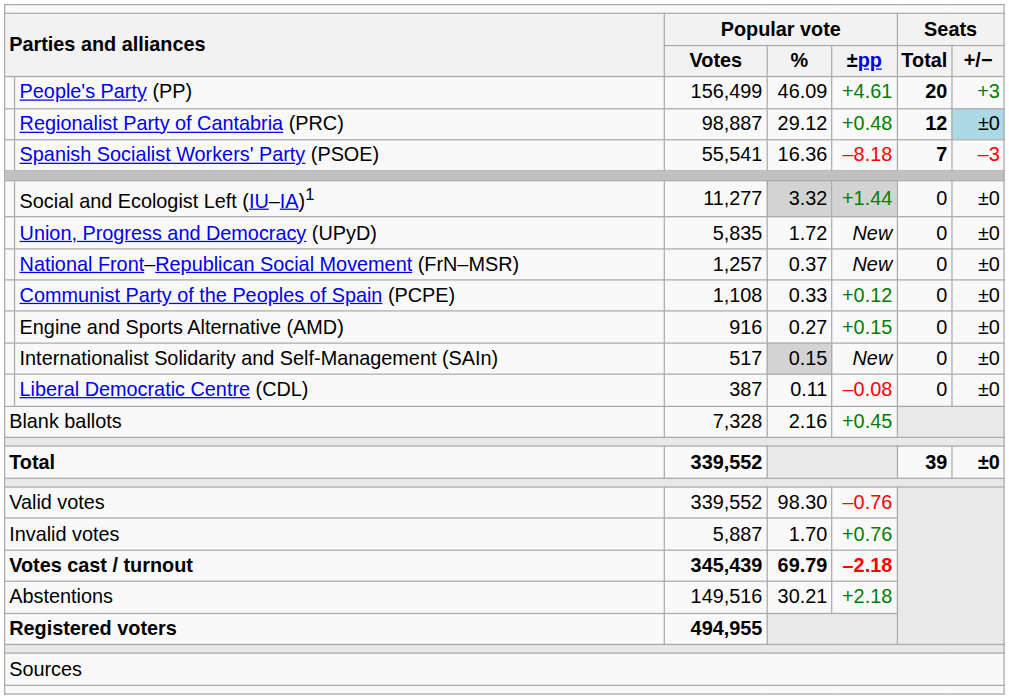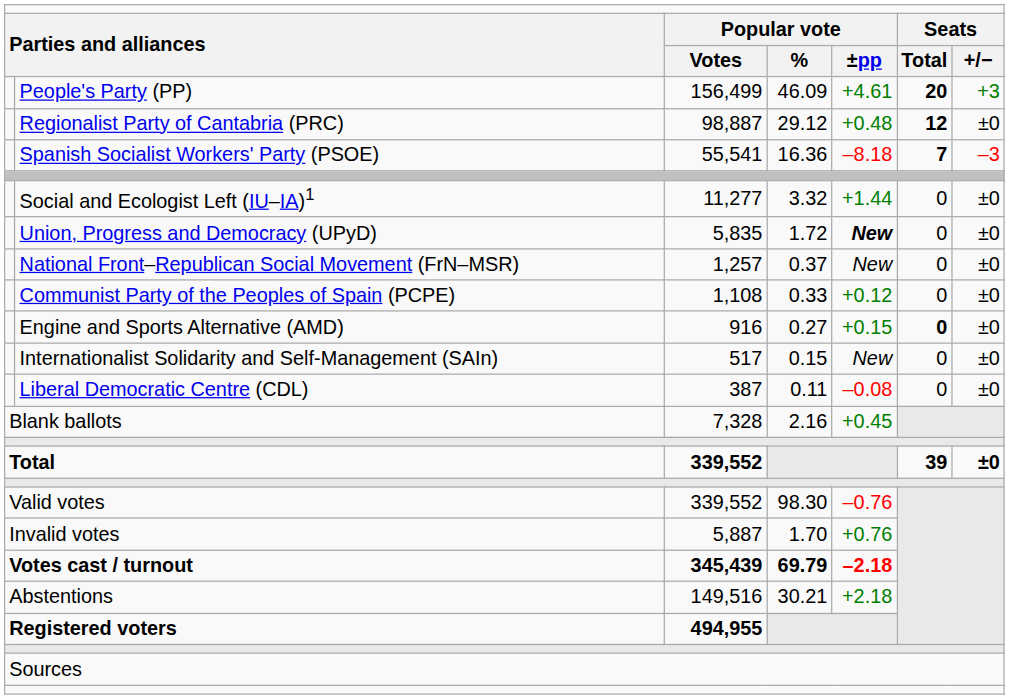(989, 123) lightblue background -> (989, 123) no background
(808, 198) lightgrey background -> (808, 198) no background
(867, 198) lightgrey background -> (867, 198) no background
(872, 232) normal -> (872, 232) bold
(942, 327) normal -> (942, 327) bold
(808, 358) lightgrey background -> (808, 358) no background
